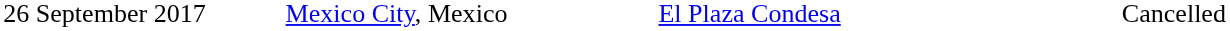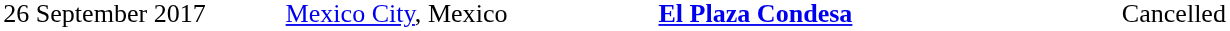(750, 13) normal -> (755, 13) bold
